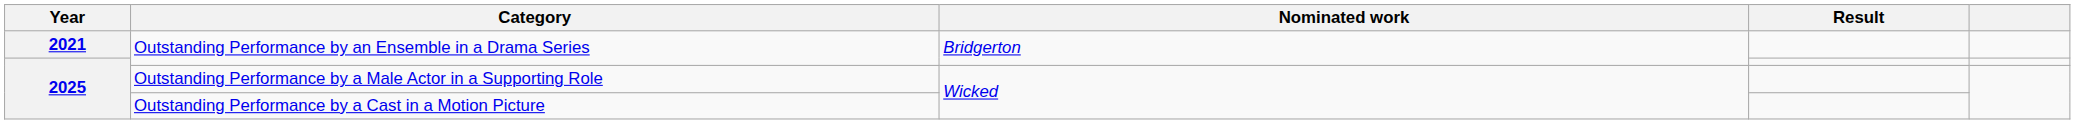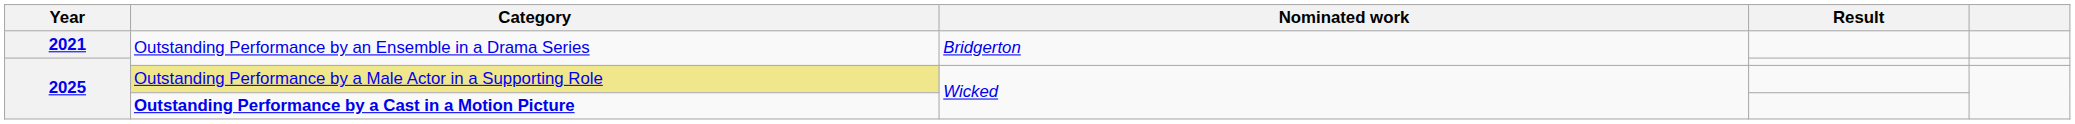(368, 78) no background -> (368, 78) khaki background
(339, 105) normal -> (354, 105) bold
